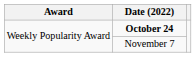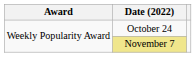(149, 28) bold -> (149, 28) normal
(149, 44) no background -> (149, 44) khaki background
